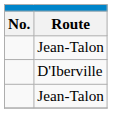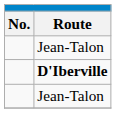(70, 71) normal -> (72, 71) bold
